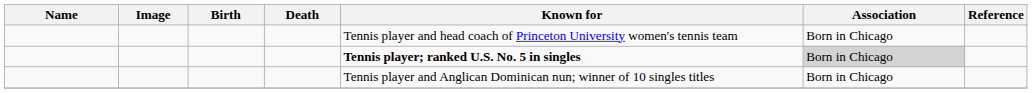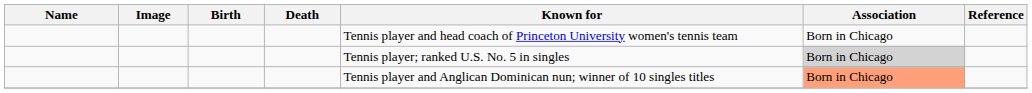(462, 56) bold -> (456, 56) normal
(850, 77) no background -> (850, 77) lightsalmon background
